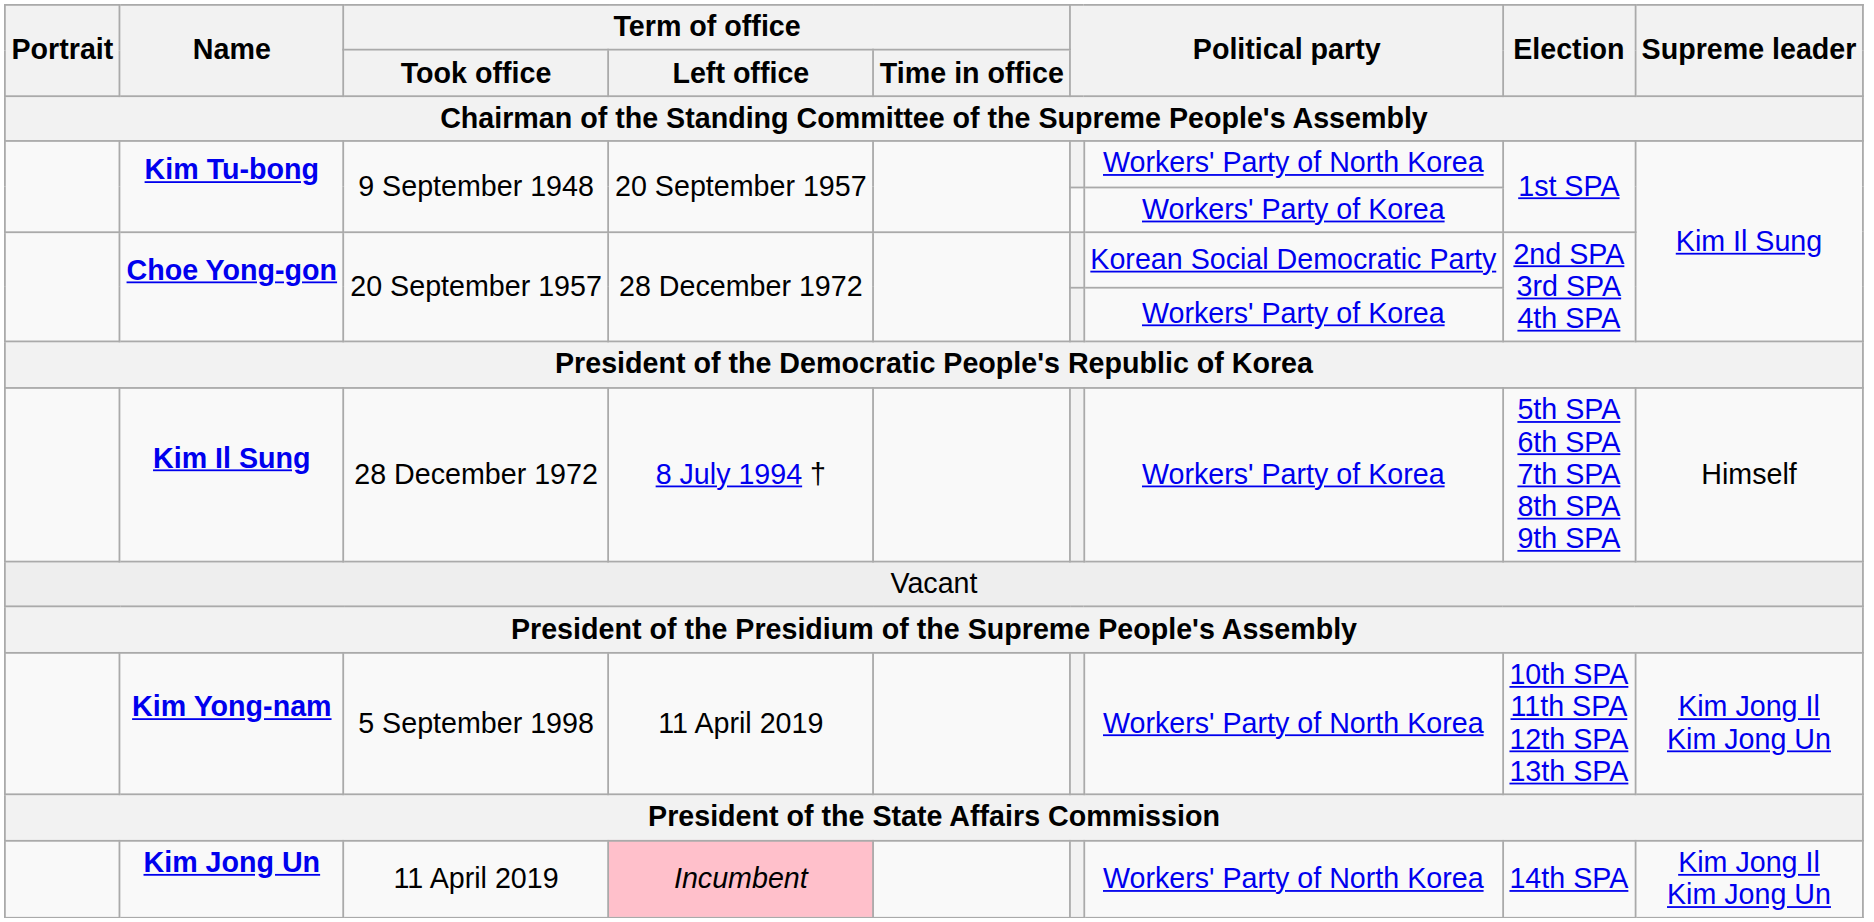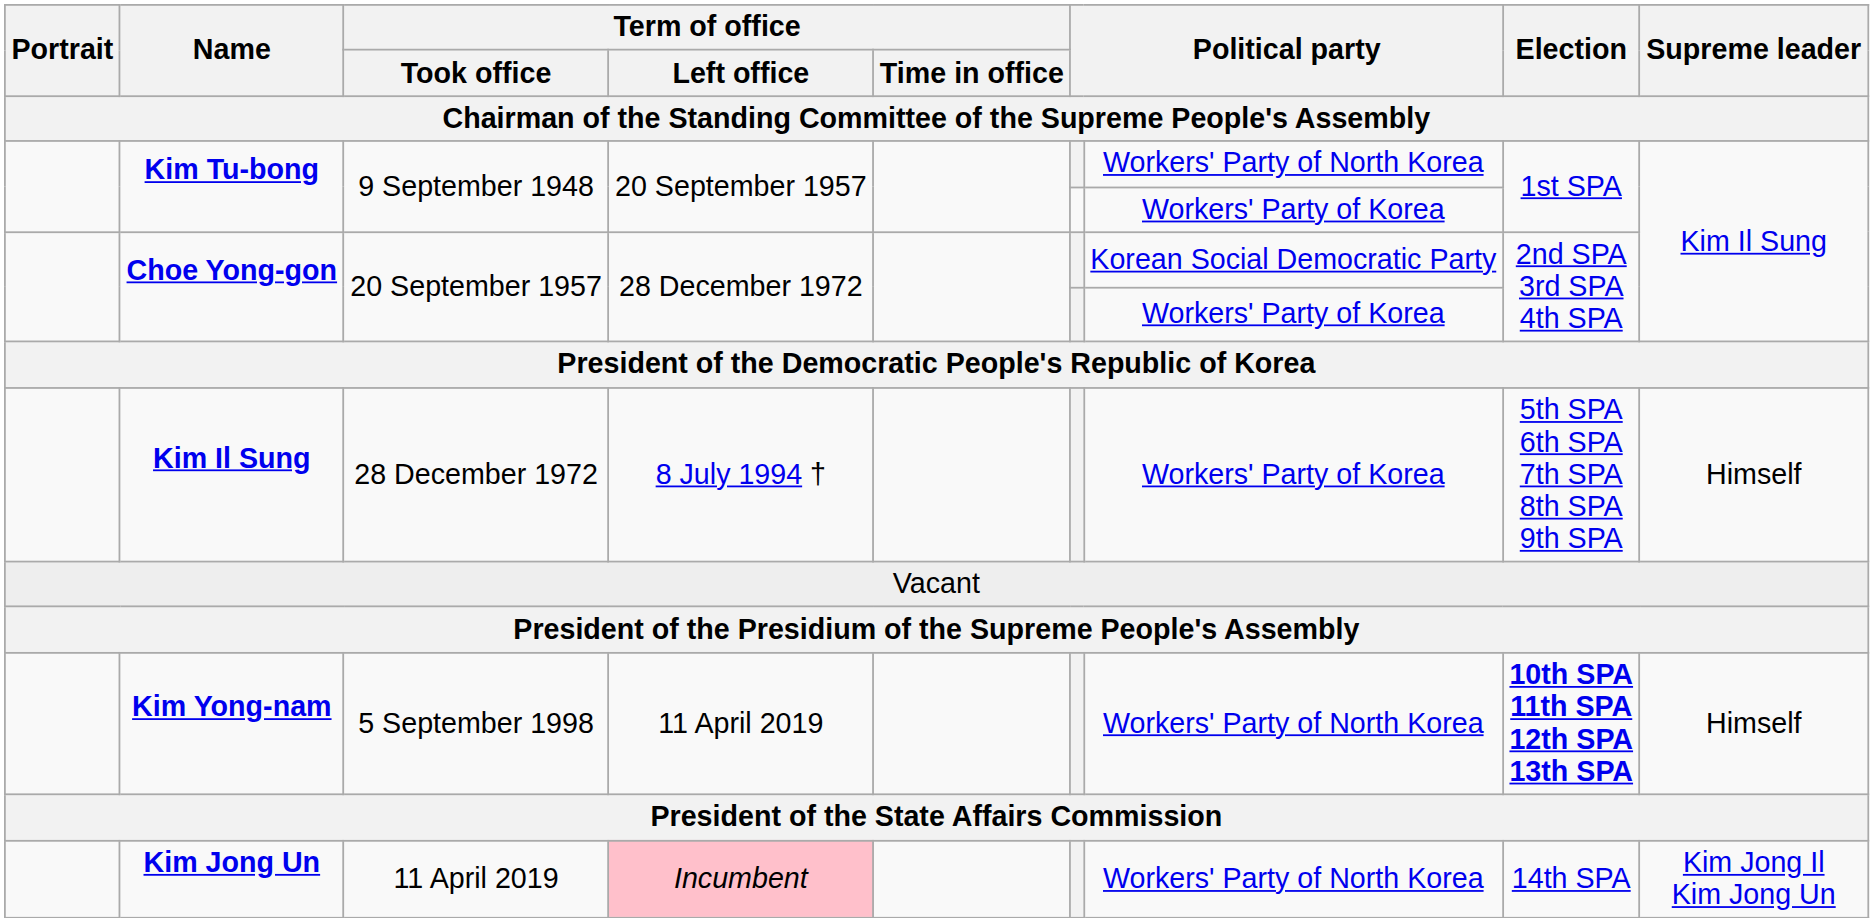(1569, 723) normal -> (1571, 723) bold
(1749, 723) Kim Jong Il Kim Jong Un -> (1754, 723) Himself
